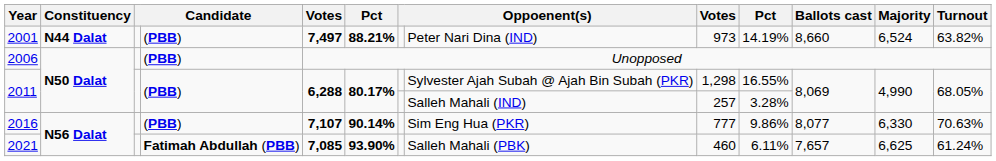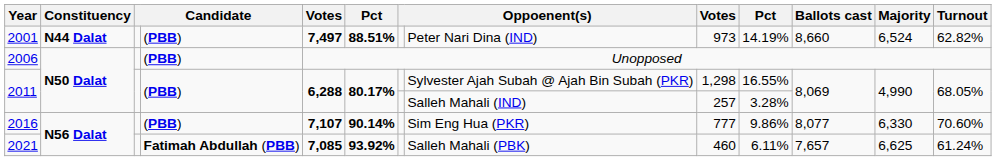(372, 37) 88.21% -> (372, 37) 88.51%
(960, 37) 63.82% -> (960, 37) 62.82%
(960, 124) 70.63% -> (960, 124) 70.60%
(372, 145) 93.90% -> (372, 145) 93.92%
